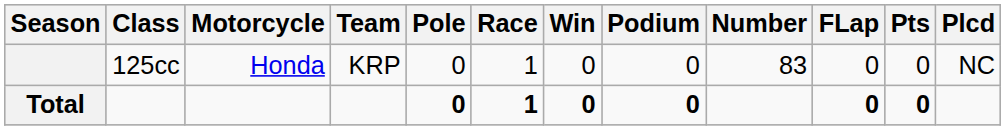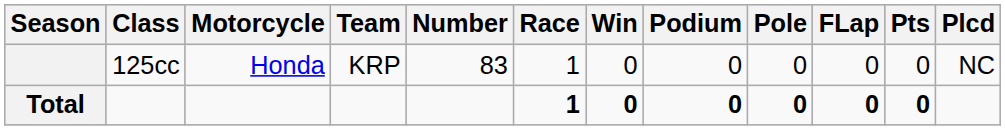columns swapped: (759, 24) <-> (439, 24)
